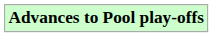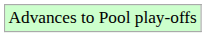(106, 18) bold -> (103, 18) normal
